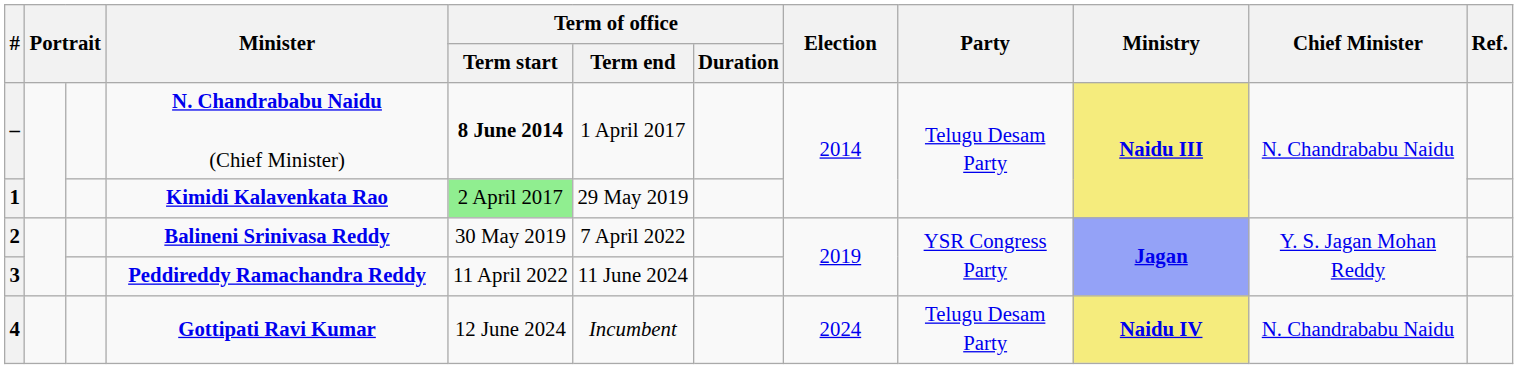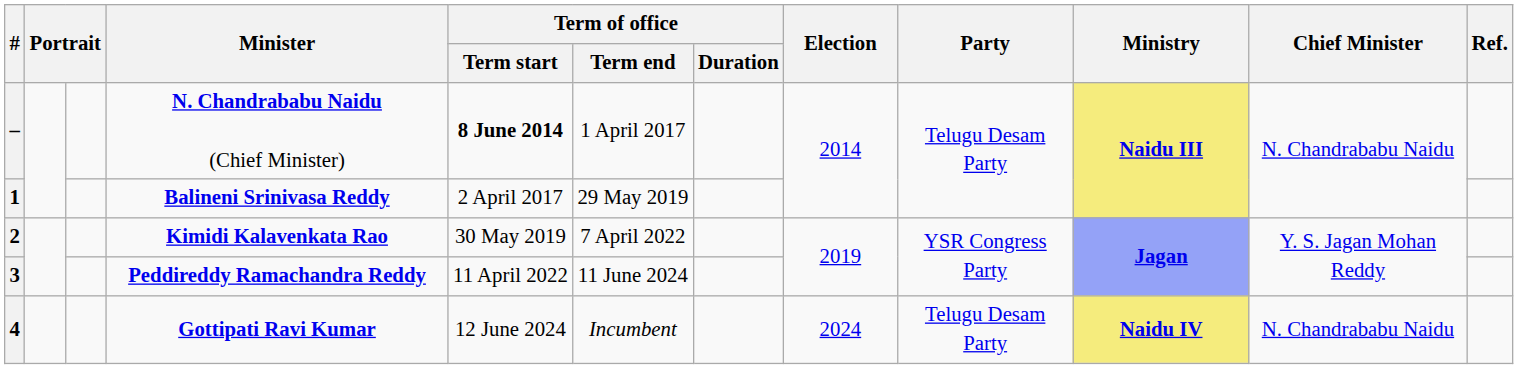(277, 197) Kimidi Kalavenkata Rao -> (277, 197) Balineni Srinivasa Reddy
(510, 197) lightgreen background -> (510, 197) no background
(277, 236) Balineni Srinivasa Reddy -> (277, 236) Kimidi Kalavenkata Rao
